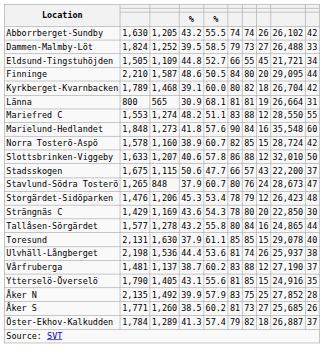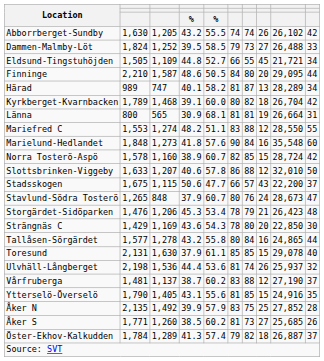+ row: (19, 88)
(263, 198) 12 -> (263, 212) 21
(312, 253) 38 -> (312, 267) 32
